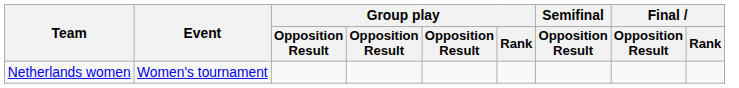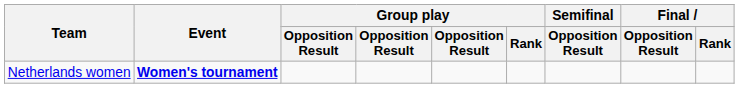(202, 73) normal -> (207, 73) bold
